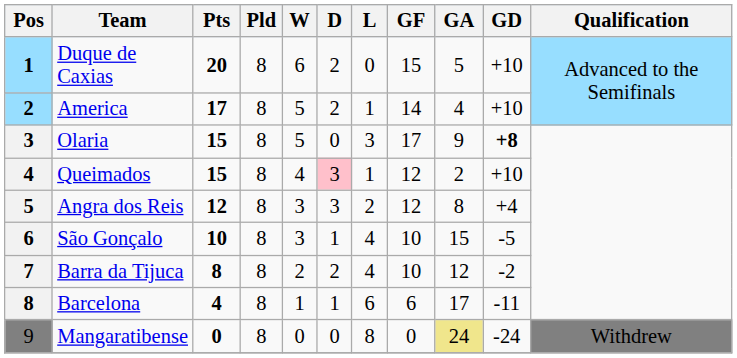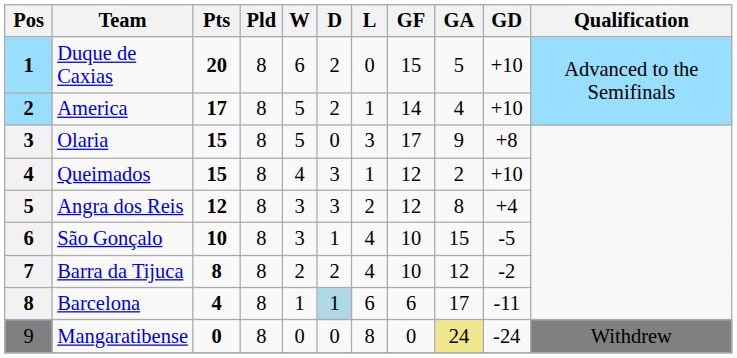(507, 141) bold -> (507, 141) normal
(335, 173) pink background -> (335, 173) no background
(335, 303) no background -> (335, 303) lightblue background
